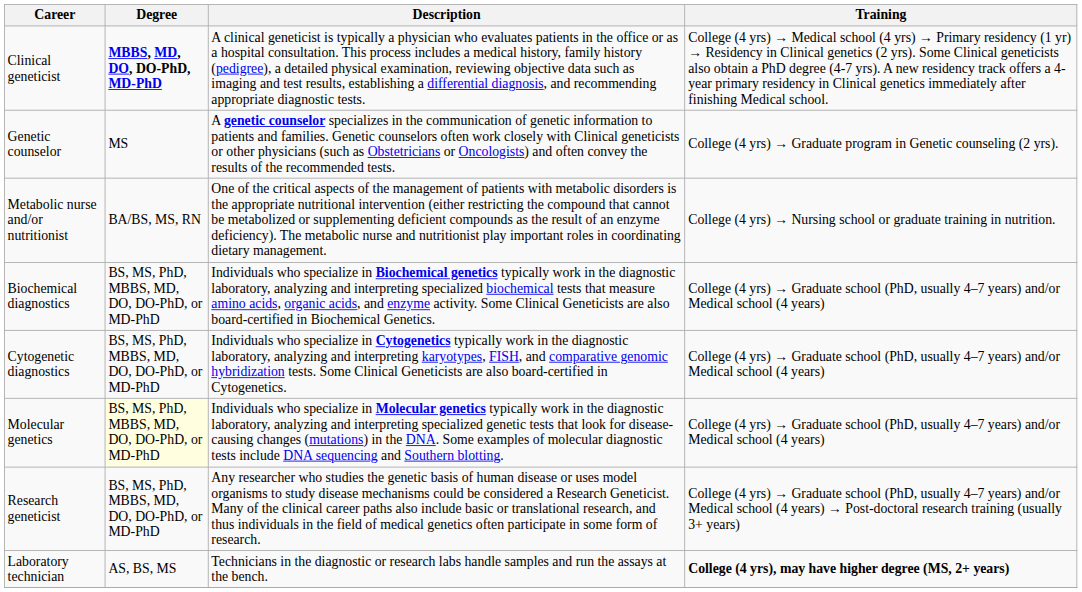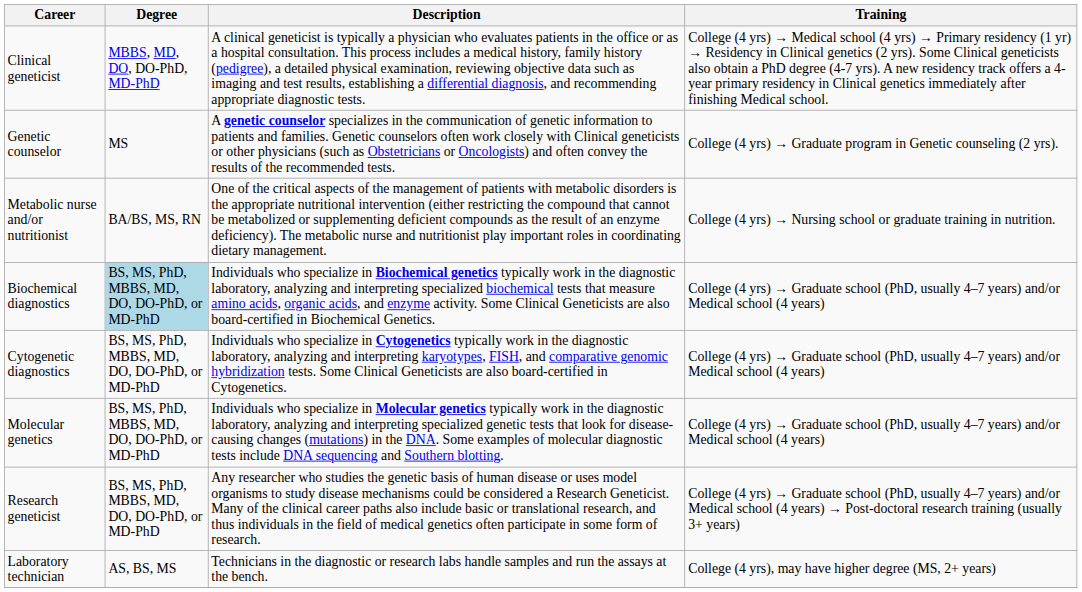(149, 68) bold -> (148, 68) normal
(155, 296) no background -> (155, 296) lightblue background
(155, 432) lightyellow background -> (155, 432) no background
(849, 569) bold -> (842, 569) normal
